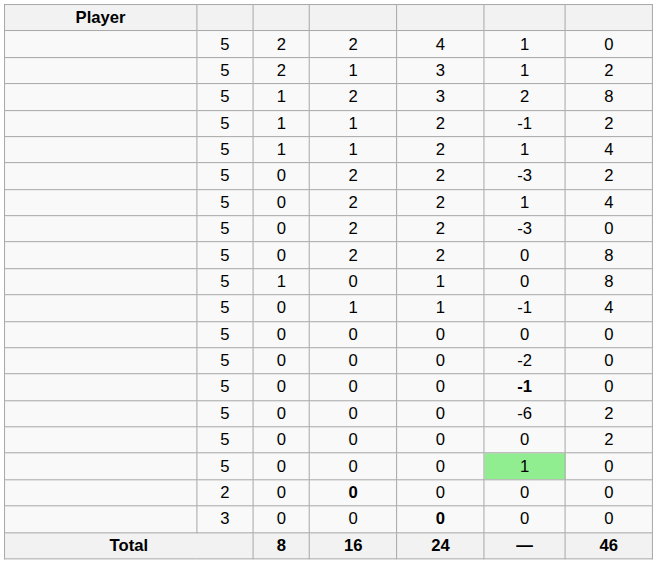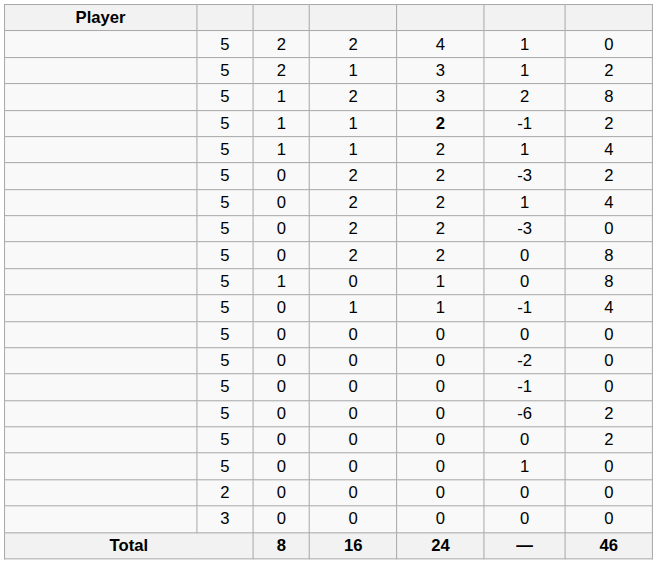(440, 123) normal -> (440, 123) bold
(525, 387) bold -> (525, 387) normal
(525, 466) lightgreen background -> (525, 466) no background
(353, 492) bold -> (353, 492) normal
(440, 519) bold -> (440, 519) normal
